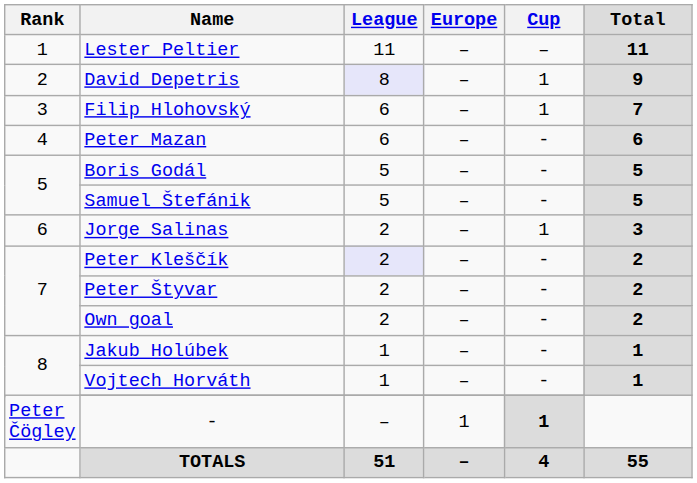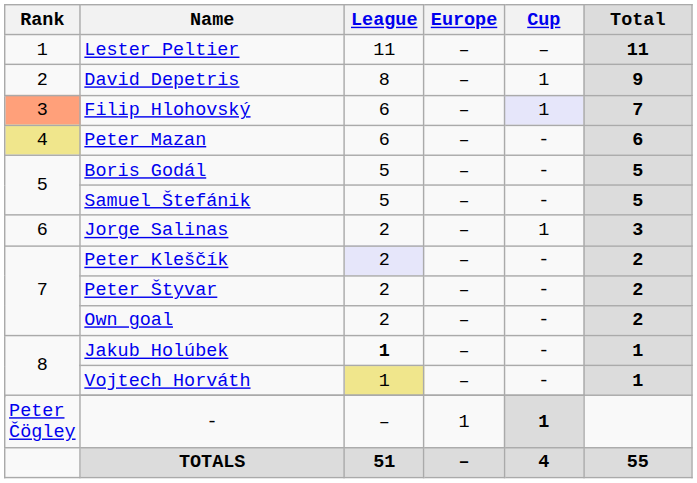(384, 80) lavender background -> (384, 80) no background
(42, 110) no background -> (42, 110) lightsalmon background
(544, 110) no background -> (544, 110) lavender background
(42, 140) no background -> (42, 140) khaki background
(384, 351) normal -> (384, 351) bold
(384, 381) no background -> (384, 381) khaki background
